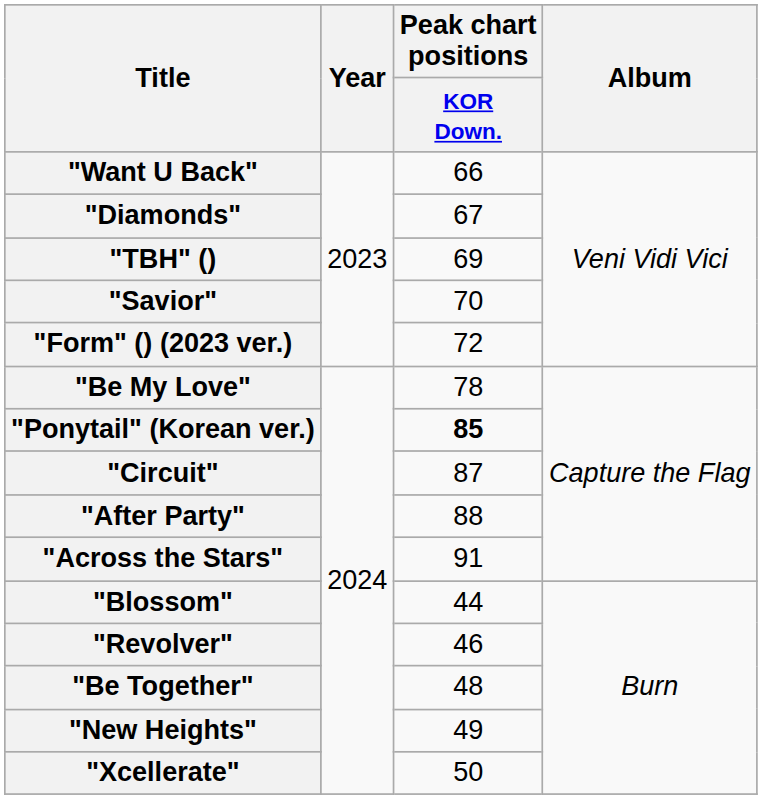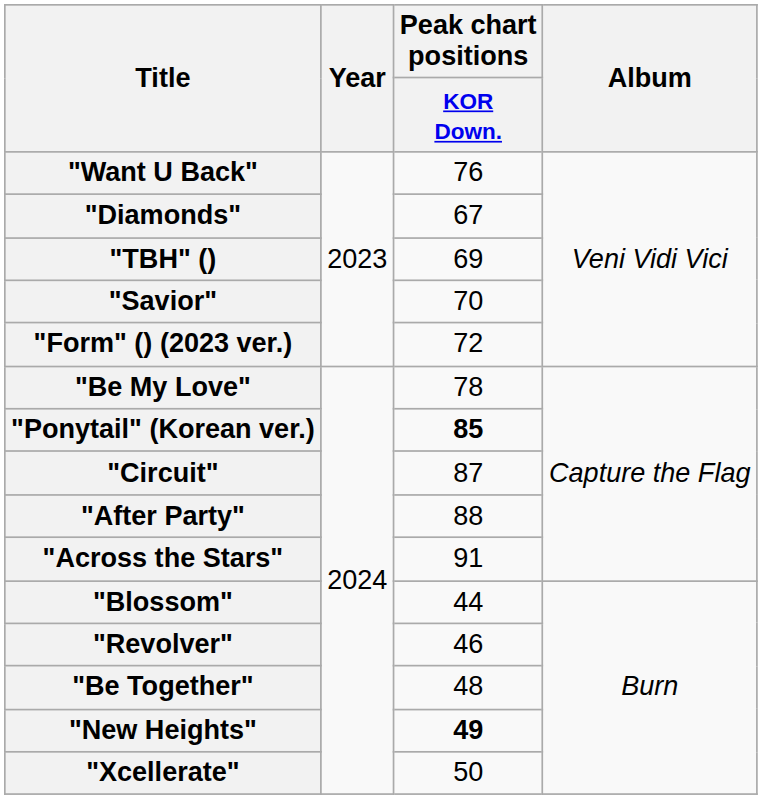(468, 172) 66 -> (468, 172) 76
(468, 730) normal -> (468, 730) bold
